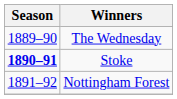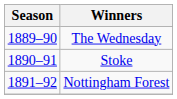(32, 60) bold -> (32, 60) normal
